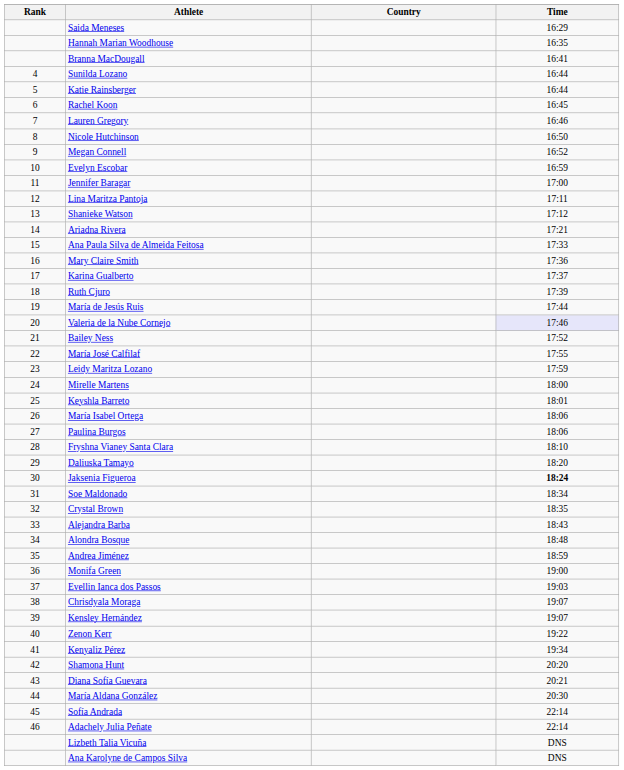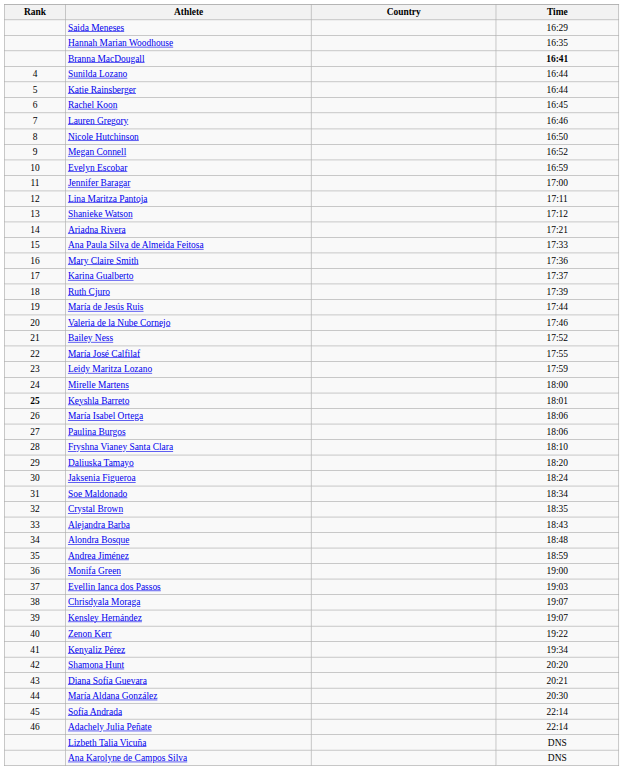(557, 59) normal -> (557, 59) bold
(557, 323) lavender background -> (557, 323) no background
(35, 400) normal -> (35, 400) bold
(557, 478) bold -> (557, 478) normal
